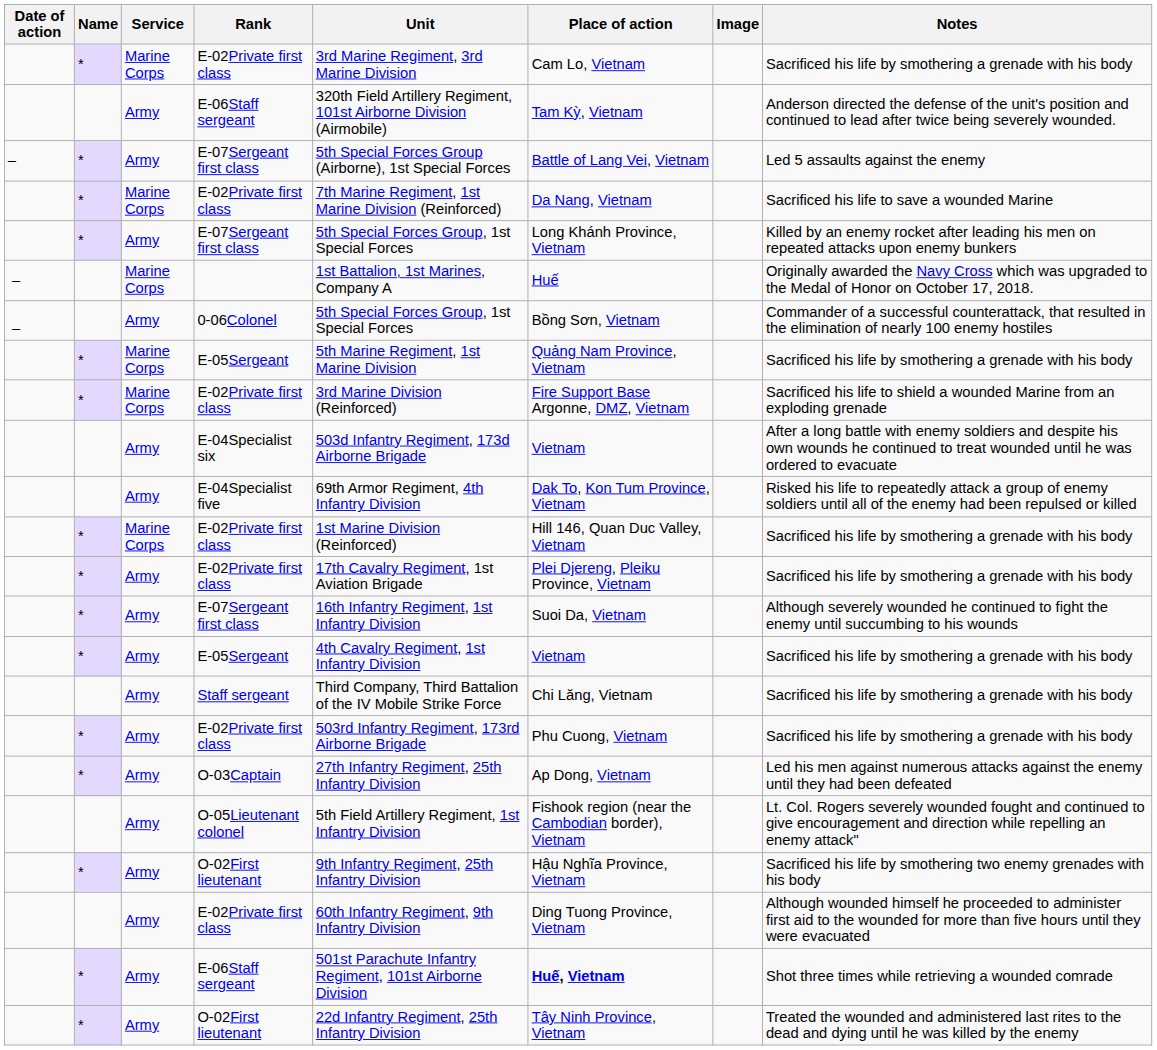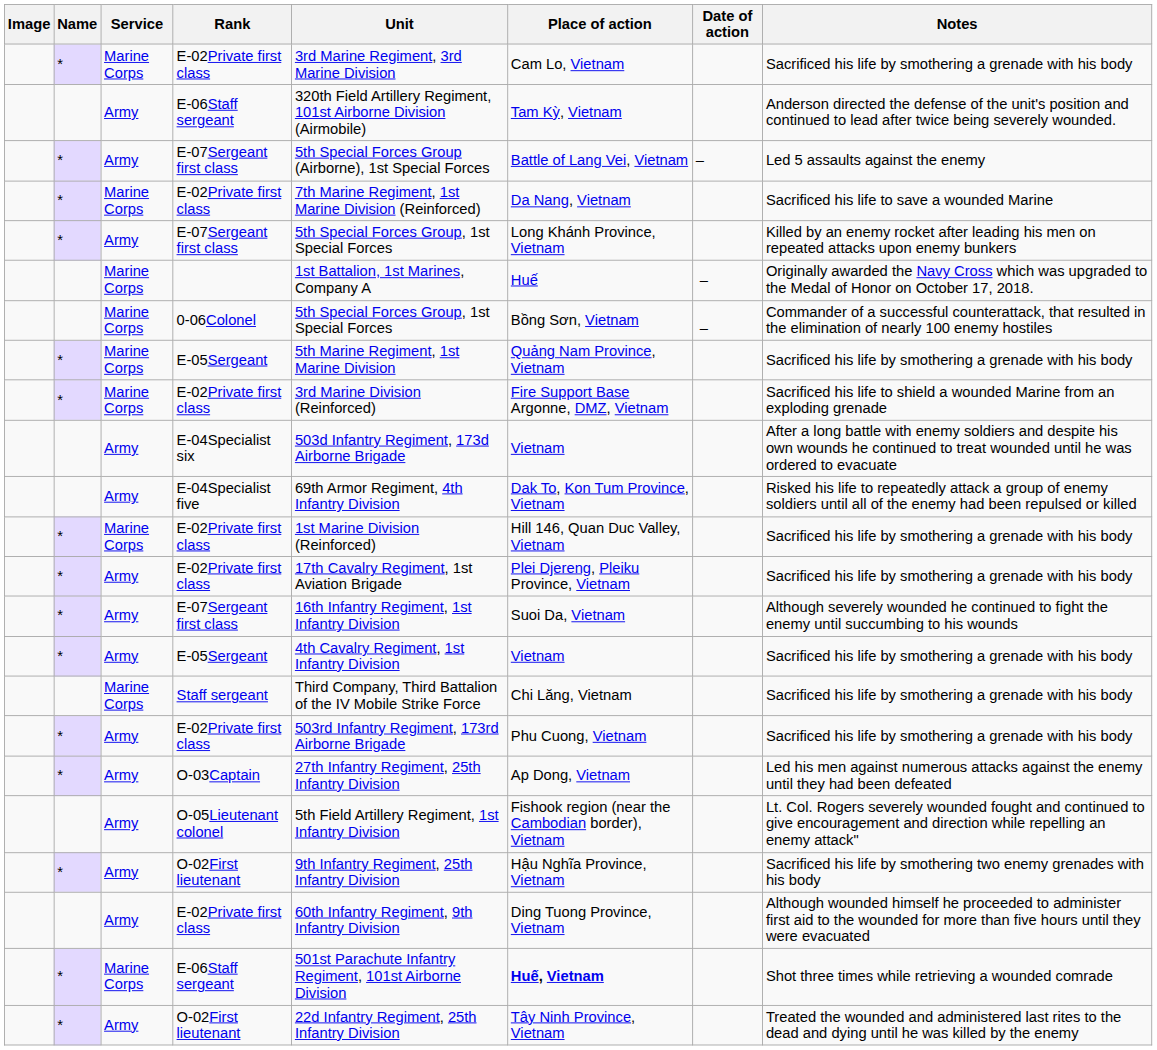columns swapped: (738, 24) <-> (40, 24)
(142, 320) Army -> (127, 320) Marine Corps
(142, 696) Army -> (127, 696) Marine Corps
(142, 976) Army -> (127, 976) Marine Corps
